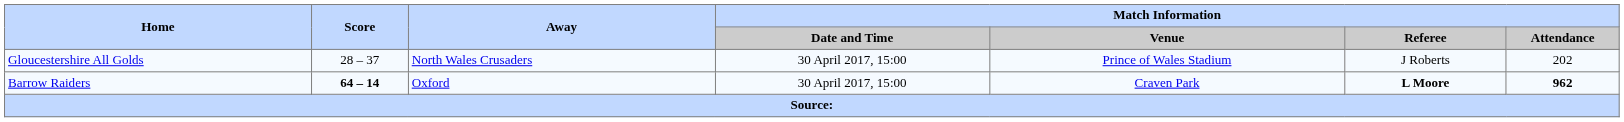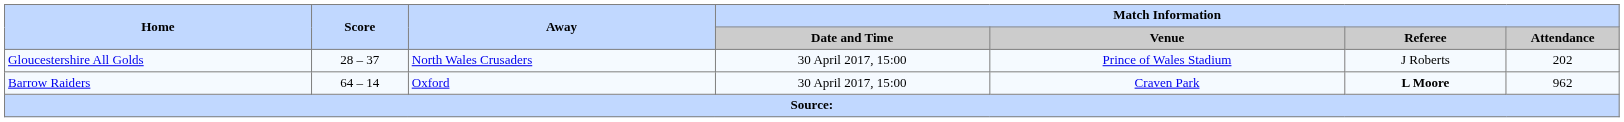(360, 83) bold -> (360, 83) normal
(1563, 83) bold -> (1563, 83) normal
